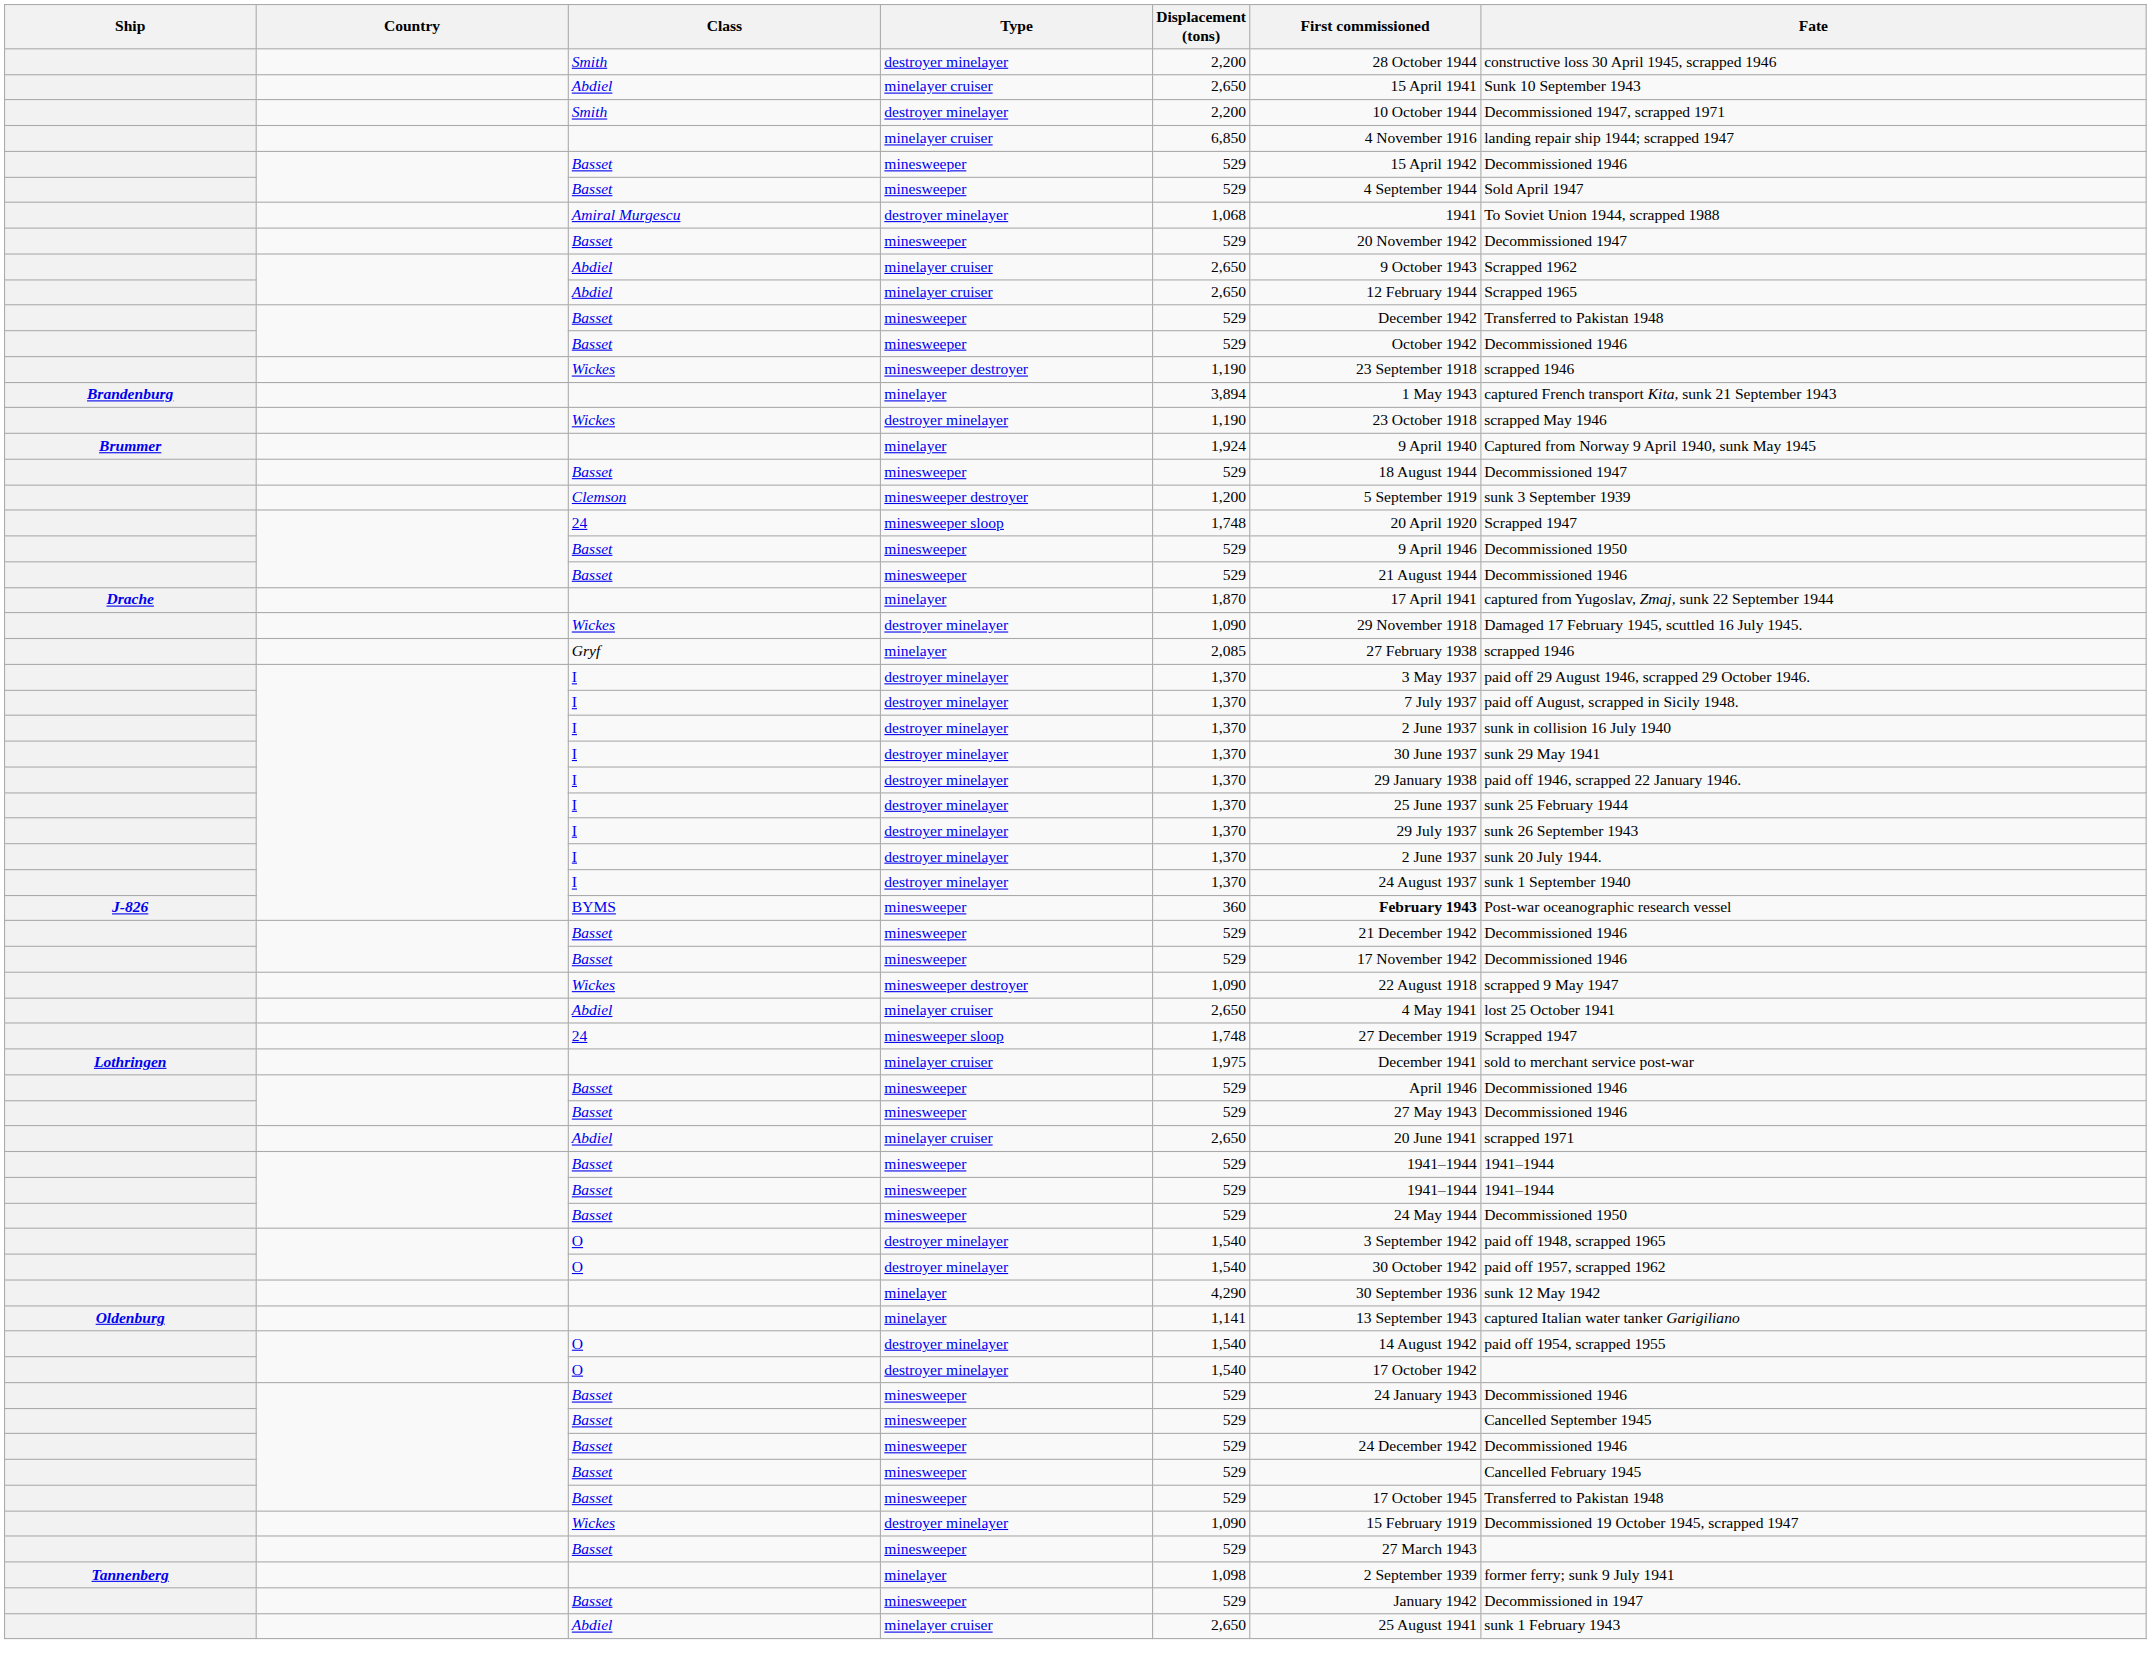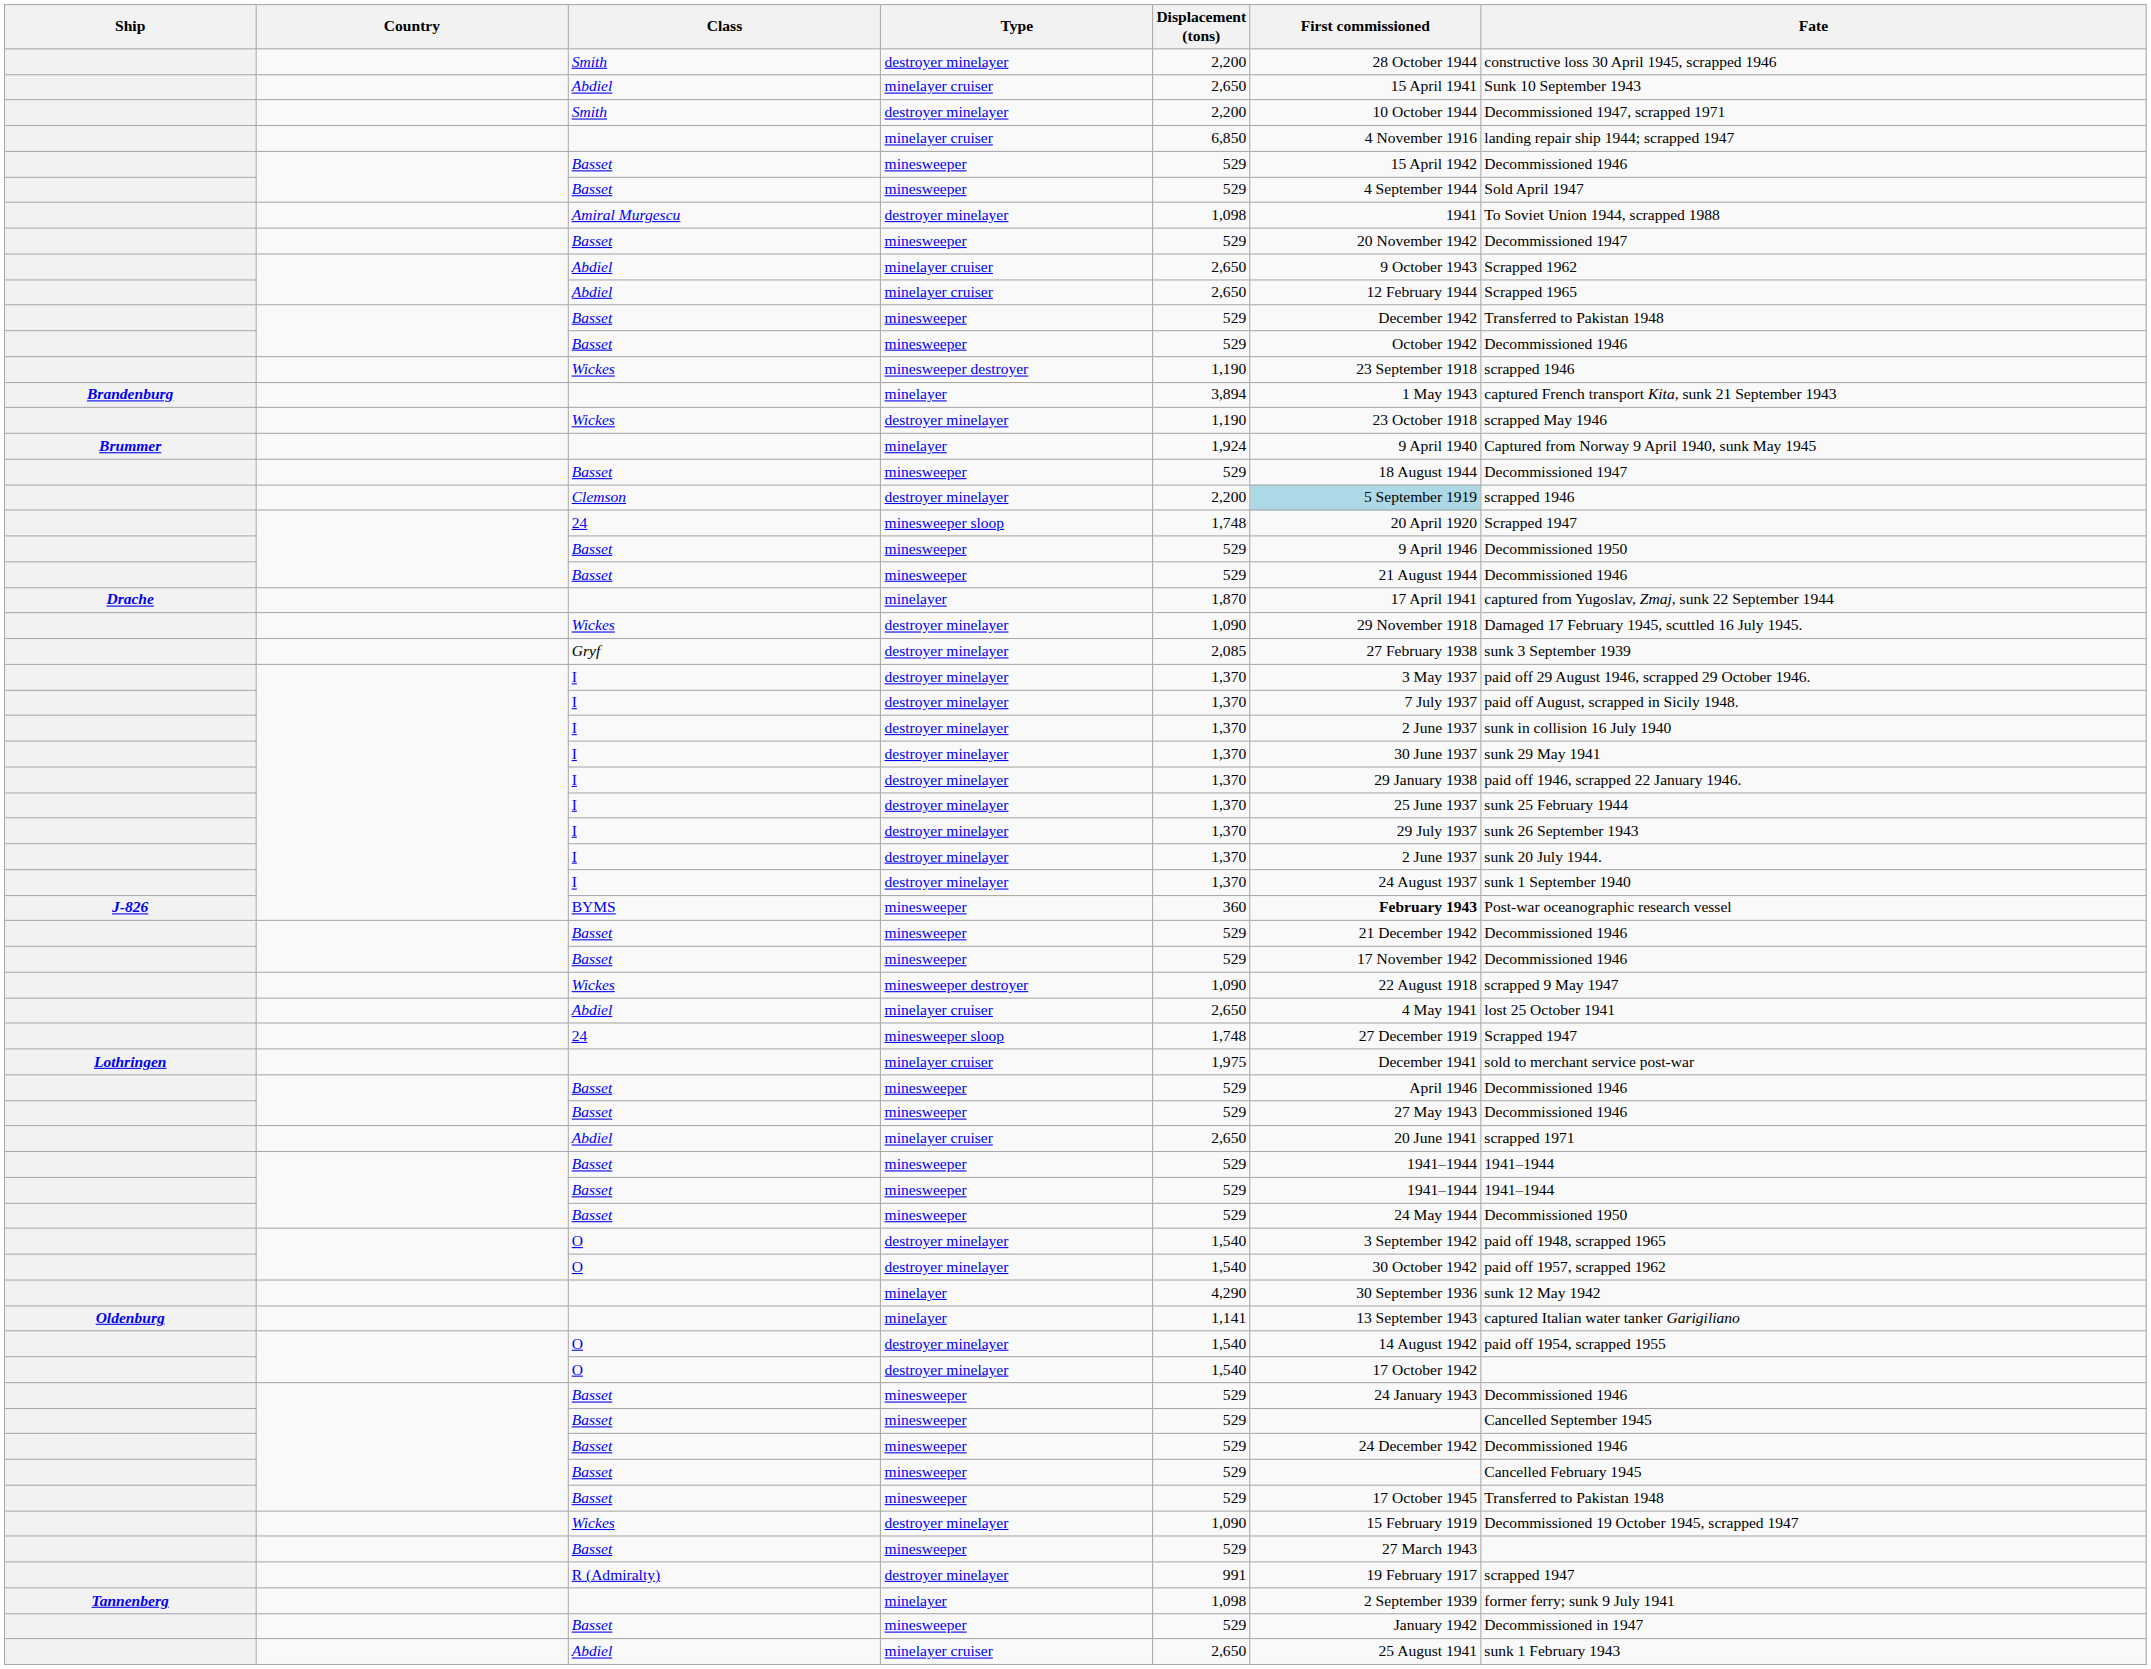(1228, 215) 1,068 -> (1229, 215) 1,098
(956, 497) minesweeper destroyer -> (947, 497) destroyer minelayer
(1228, 497) 1,200 -> (1229, 497) 2,200
(1420, 497) no background -> (1421, 497) lightblue background
(1557, 497) sunk 3 September 1939 -> (1529, 497) scrapped 1946
(915, 651) minelayer -> (947, 651) destroyer minelayer
(1529, 651) scrapped 1946 -> (1558, 651) sunk 3 September 1939
+ row: (130, 1575)
